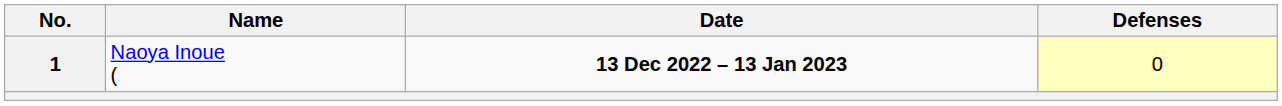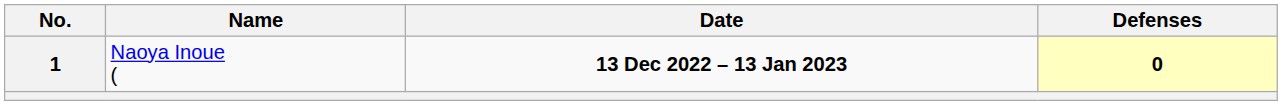(1157, 63) normal -> (1157, 63) bold
